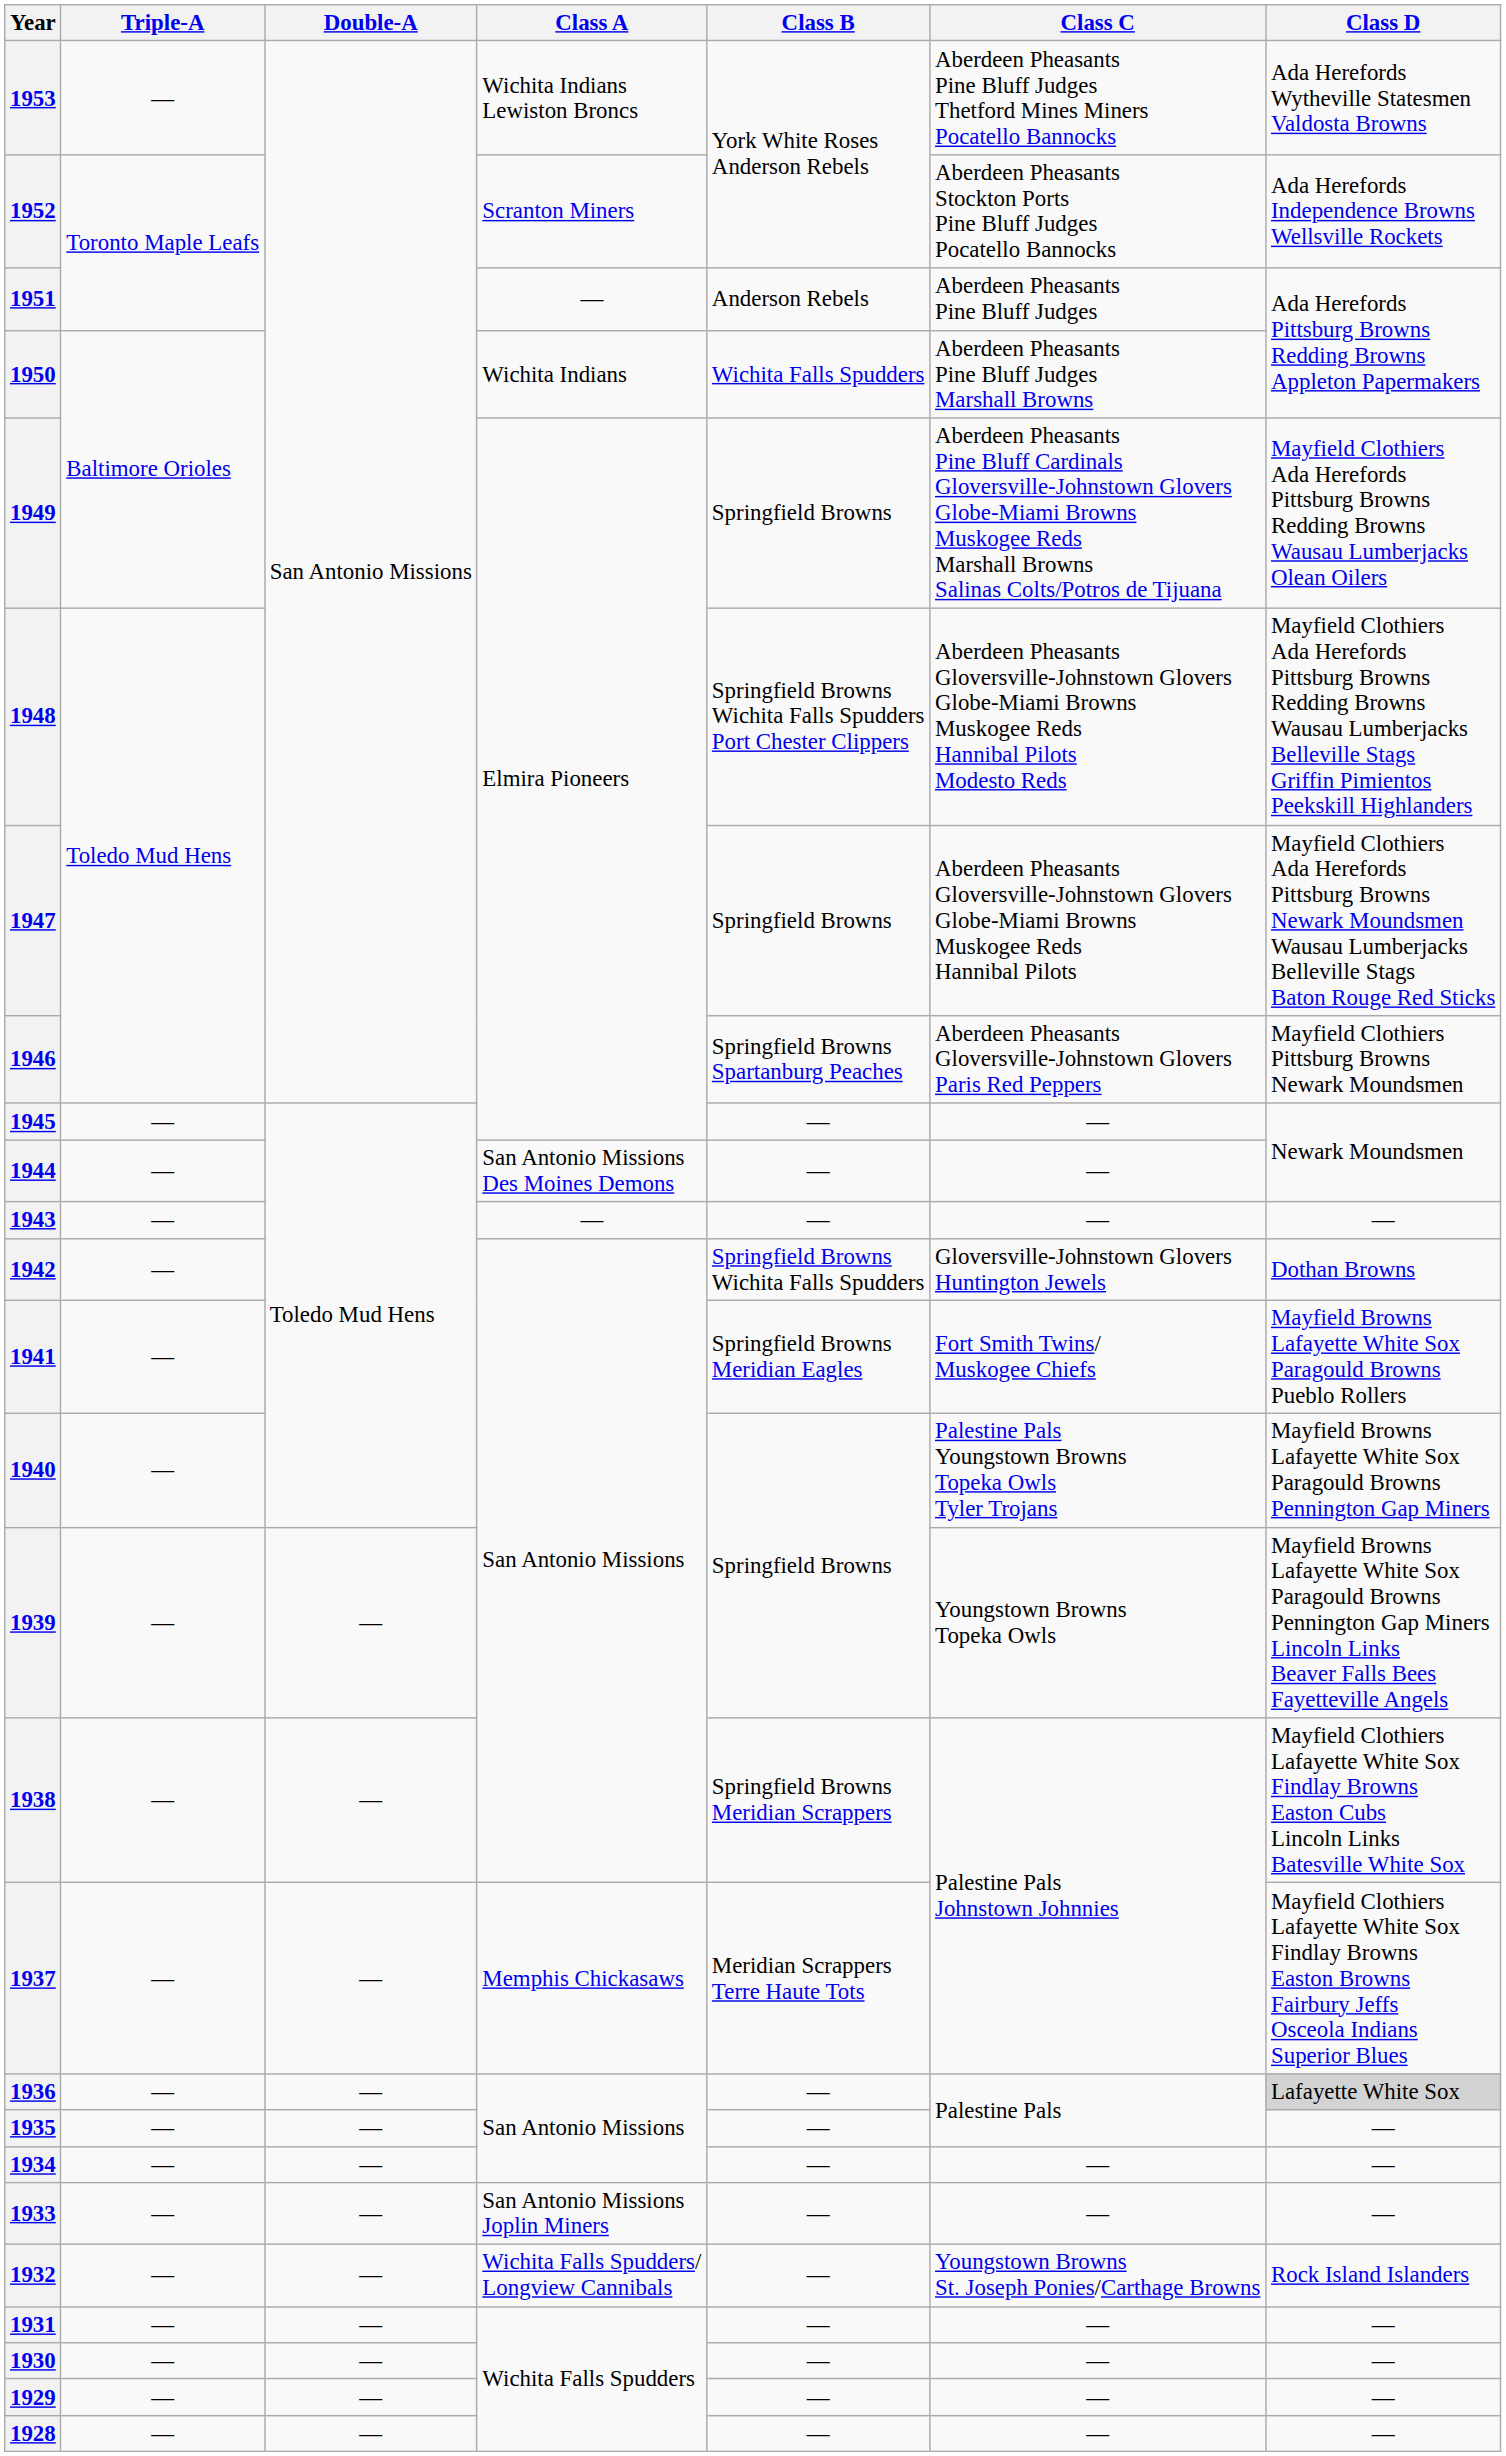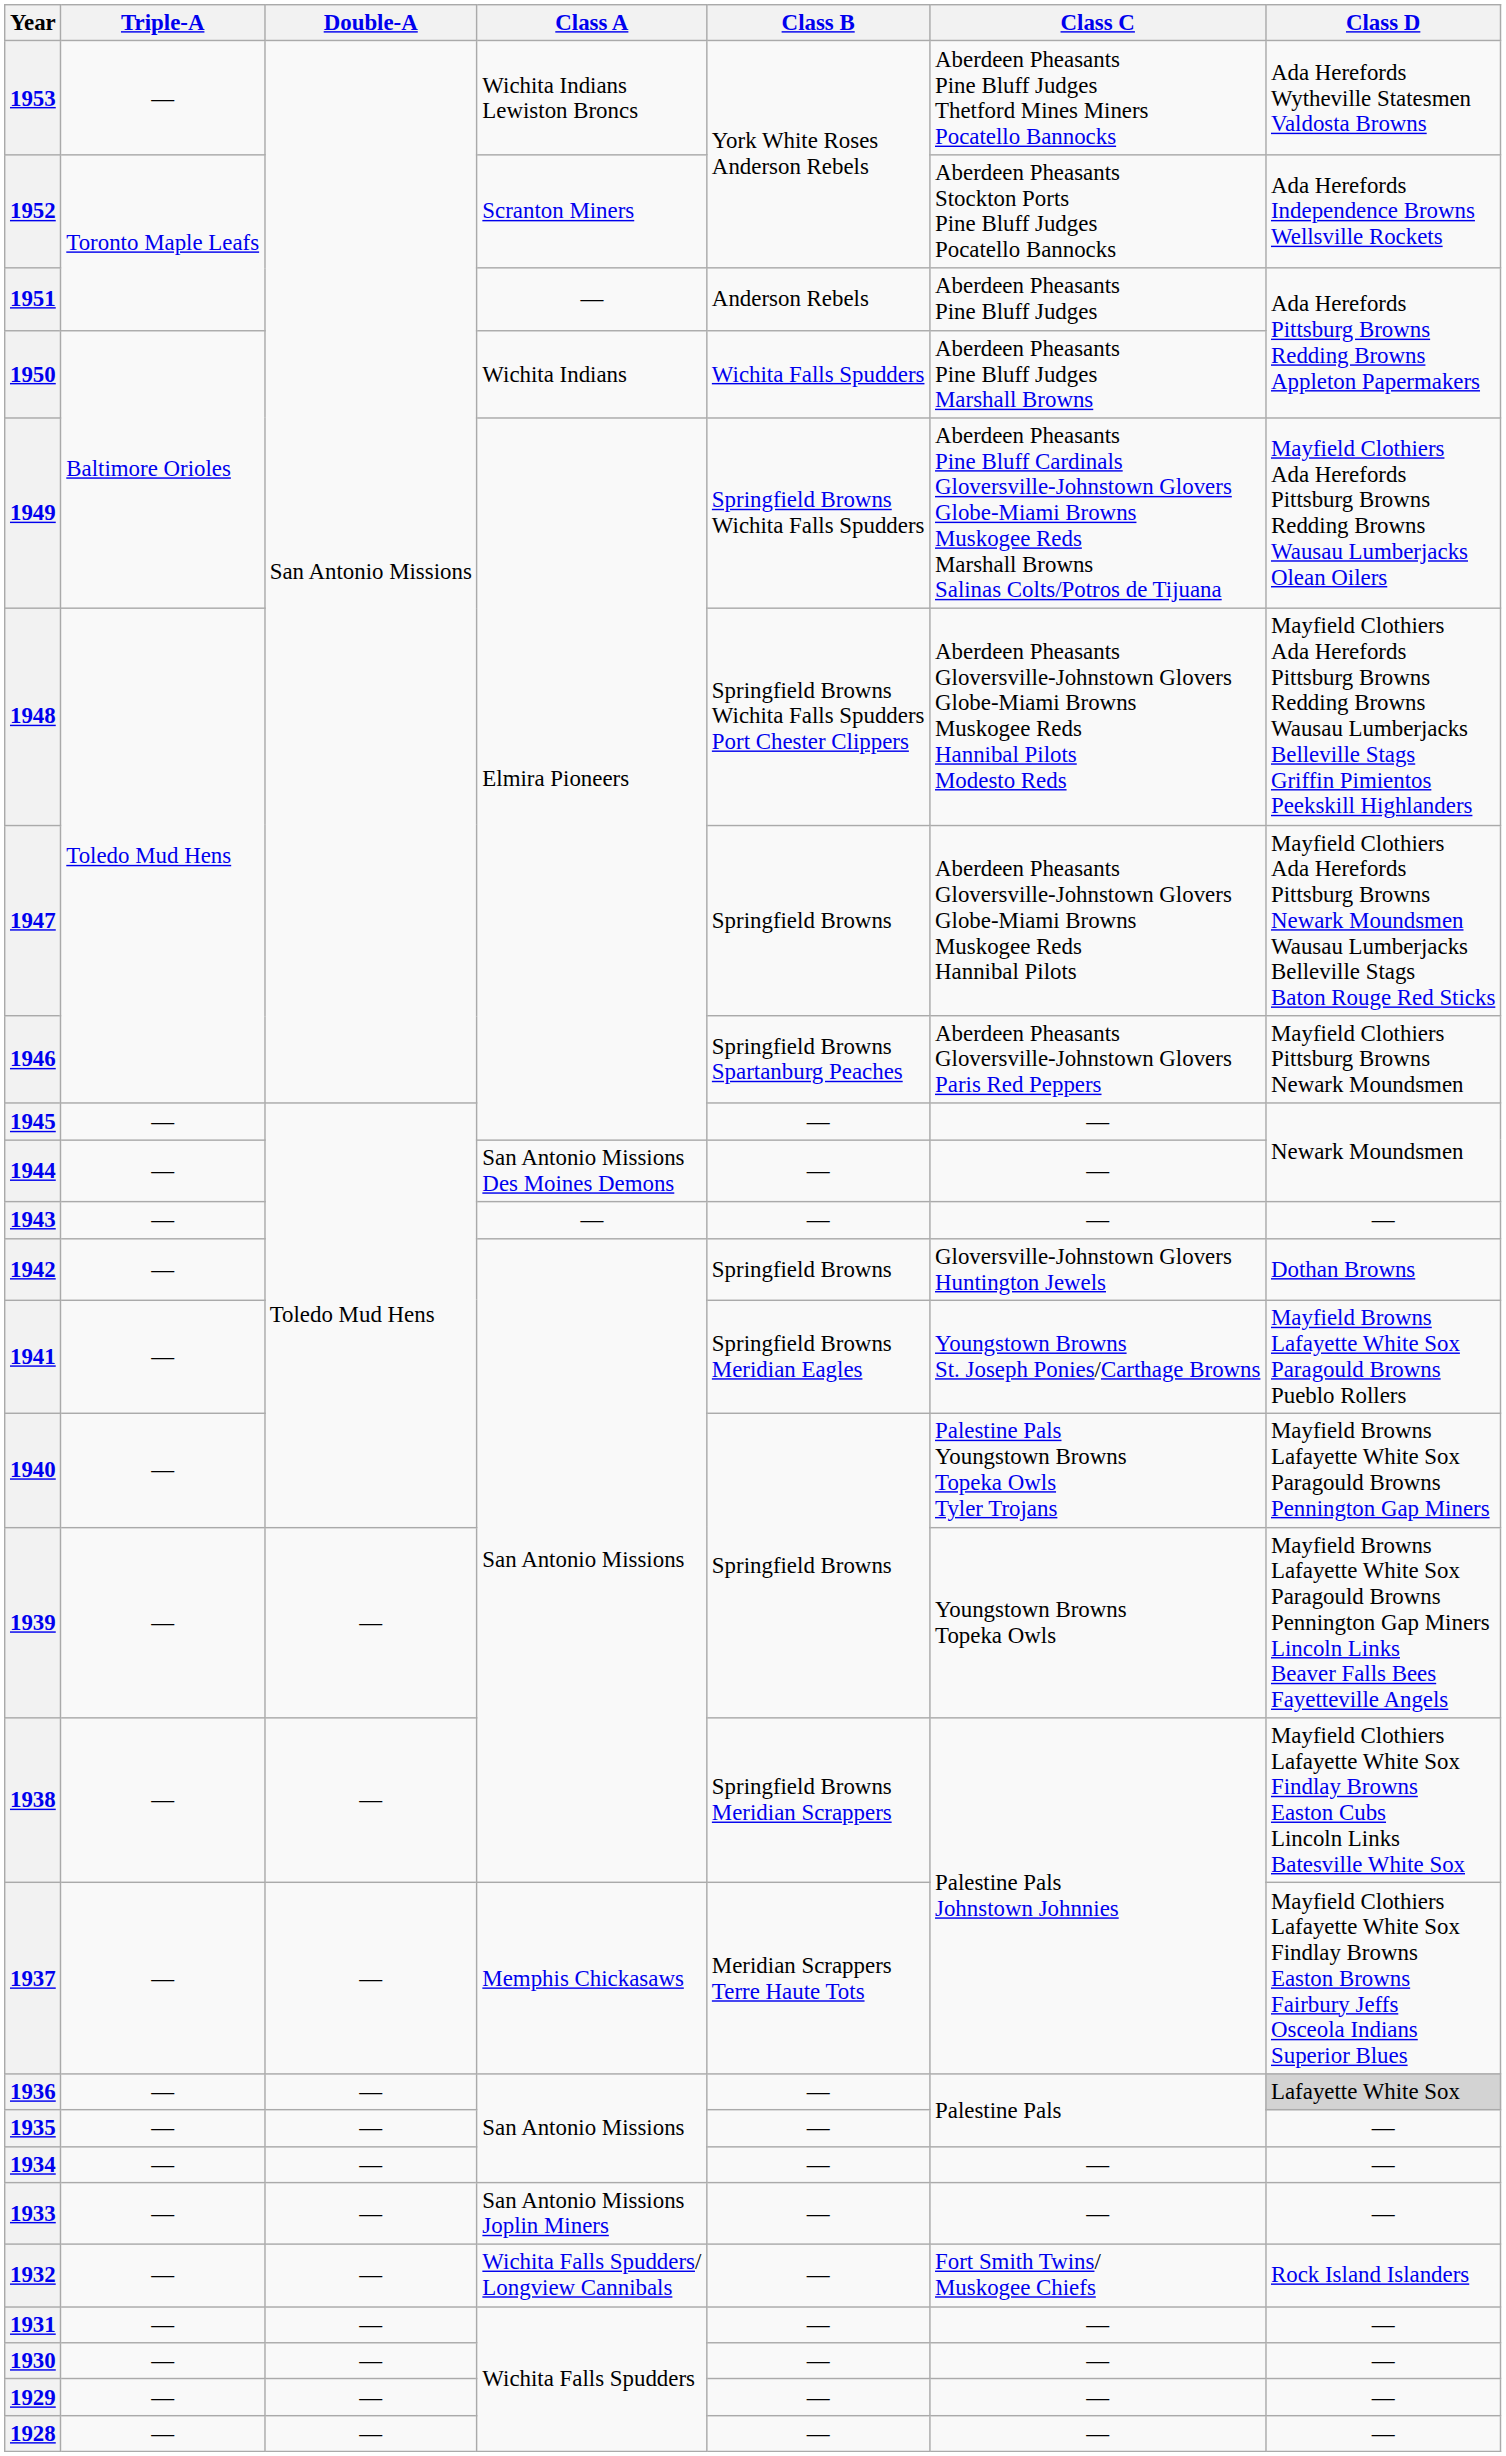(802, 512) Springfield Browns -> (818, 512) Springfield Browns Wichita Falls Spudders
(818, 1268) Springfield Browns Wichita Falls Spudders -> (802, 1268) Springfield Browns
(1018, 1356) Fort Smith Twins/ Muskogee Chiefs -> (1098, 1356) Youngstown Browns St. Joseph Ponies/Carthage Browns
(1098, 2275) Youngstown Browns St. Joseph Ponies/Carthage Browns -> (1018, 2275) Fort Smith Twins/ Muskogee Chiefs
